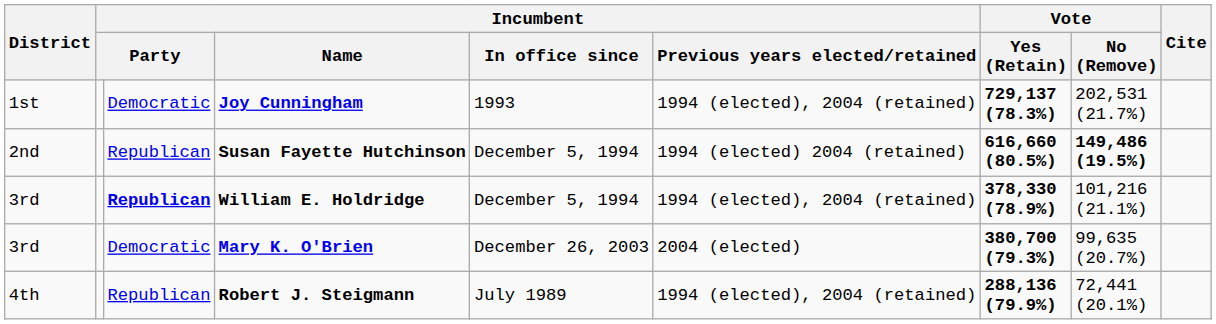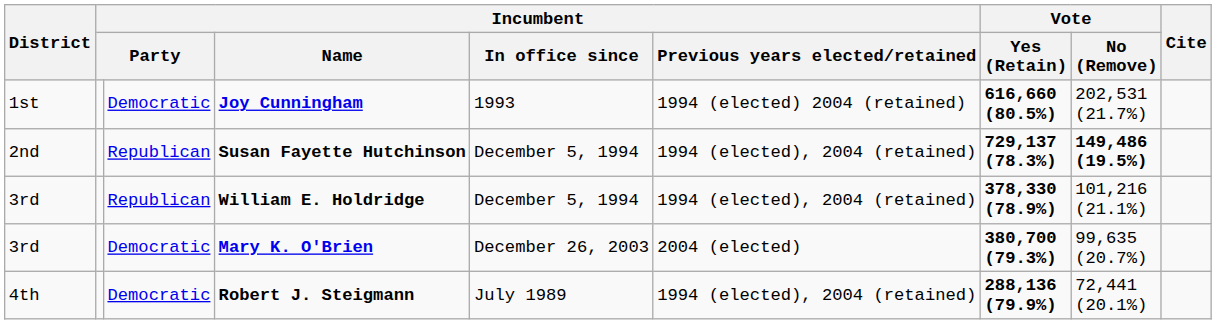(817, 104) 1994 (elected), 2004 (retained) -> (812, 104) 1994 (elected) 2004 (retained)
(1021, 104) 729,137 (78.3%) -> (1021, 104) 616,660 (80.5%)
(812, 152) 1994 (elected) 2004 (retained) -> (817, 152) 1994 (elected), 2004 (retained)
(1021, 152) 616,660 (80.5%) -> (1021, 152) 729,137 (78.3%)
(159, 200) bold -> (159, 200) normal
(159, 295) Republican -> (159, 295) Democratic
